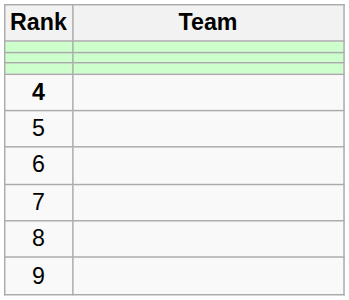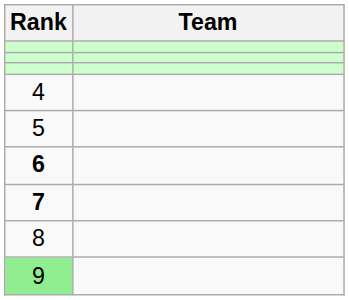(38, 91) bold -> (38, 91) normal
(38, 165) normal -> (38, 165) bold
(38, 202) normal -> (38, 202) bold
(38, 275) no background -> (38, 275) lightgreen background
